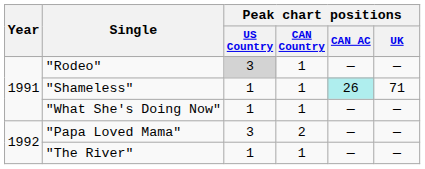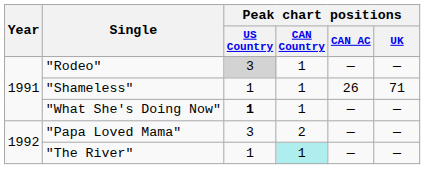(351, 88) paleturquoise background -> (351, 88) no background
(250, 110) normal -> (250, 110) bold
(302, 153) no background -> (302, 153) paleturquoise background
